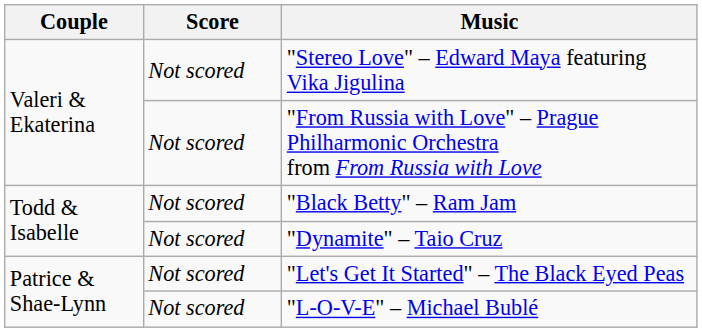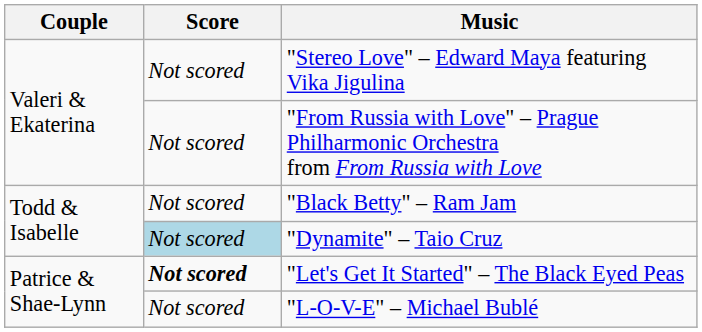(196, 238) no background -> (196, 238) lightblue background
(196, 273) normal -> (197, 273) bold
